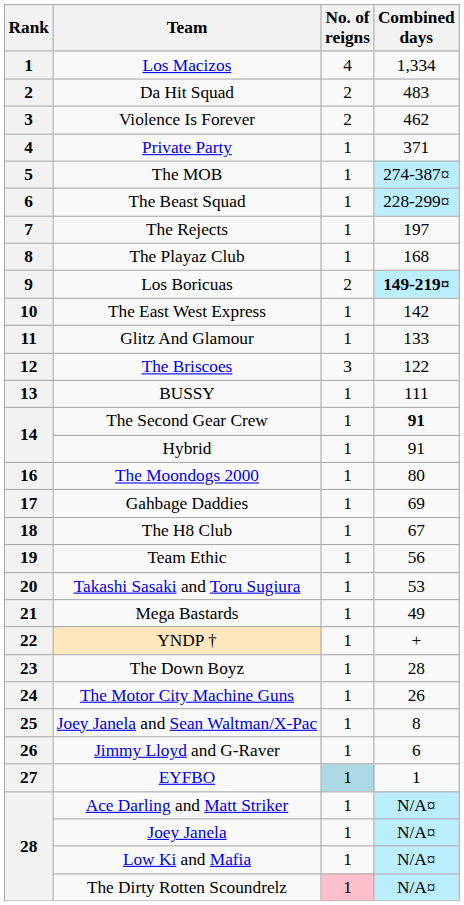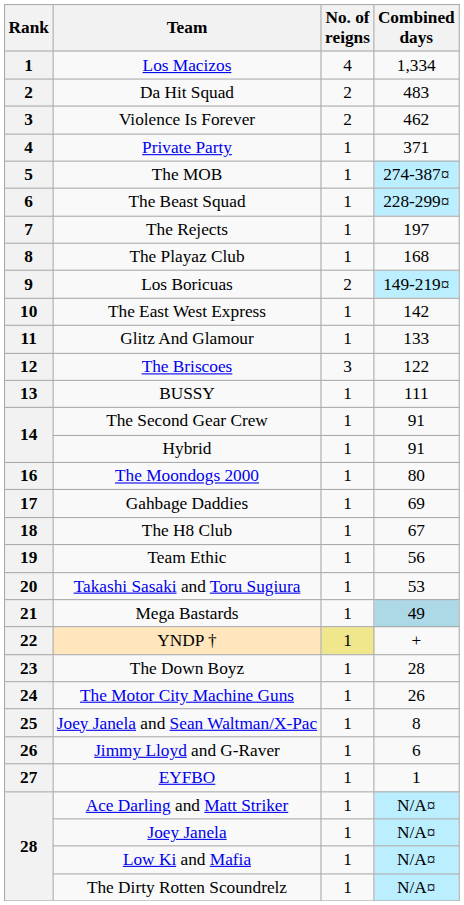(416, 284) bold -> (416, 284) normal
(416, 421) bold -> (416, 421) normal
(416, 613) no background -> (416, 613) lightblue background
(348, 640) no background -> (348, 640) khaki background
(348, 777) lightblue background -> (348, 777) no background
(348, 887) pink background -> (348, 887) no background
